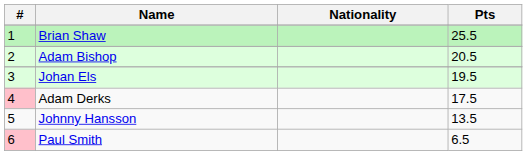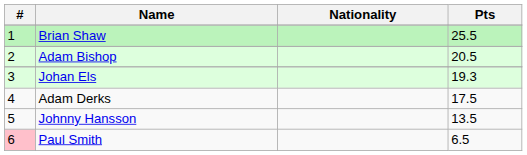(464, 77) 19.5 -> (464, 77) 19.3
(11, 98) pink background -> (11, 98) no background
